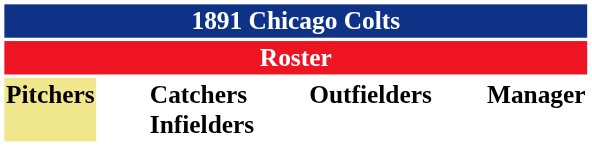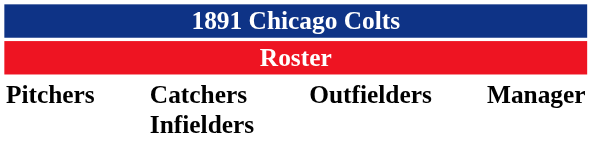(50, 94) khaki background -> (50, 94) no background
